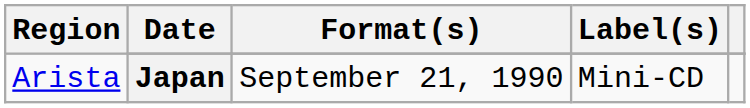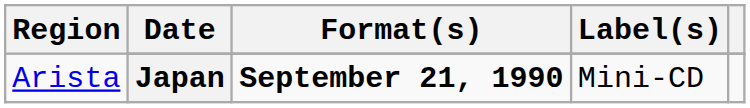(401, 79) normal -> (401, 79) bold
